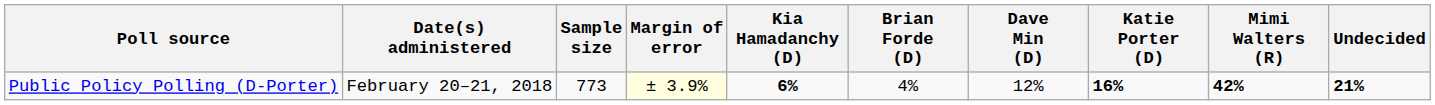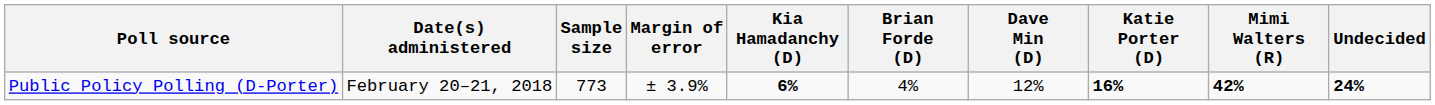(677, 86) lightyellow background -> (677, 86) no background
(1349, 86) 21% -> (1349, 86) 24%
